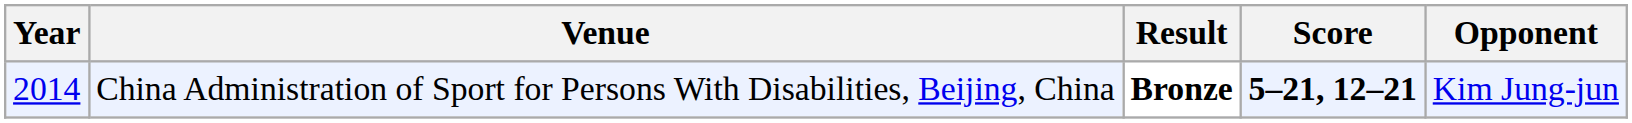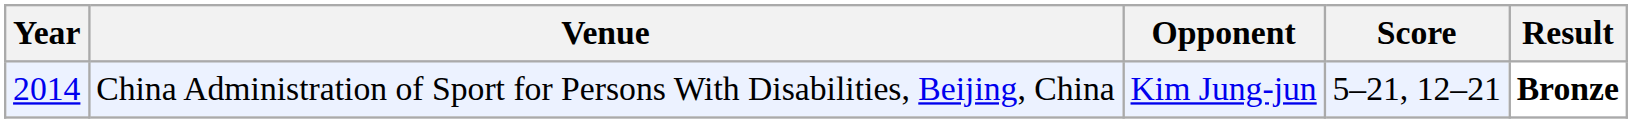columns swapped: (1526, 32) <-> (1182, 32)
(1333, 88) bold -> (1417, 88) normal
